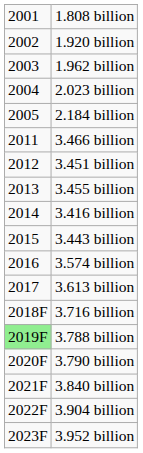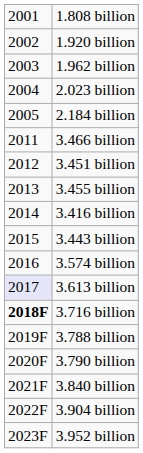(24, 287) no background -> (24, 287) lavender background
(28, 312) normal -> (28, 312) bold
(28, 336) lightgreen background -> (28, 336) no background
